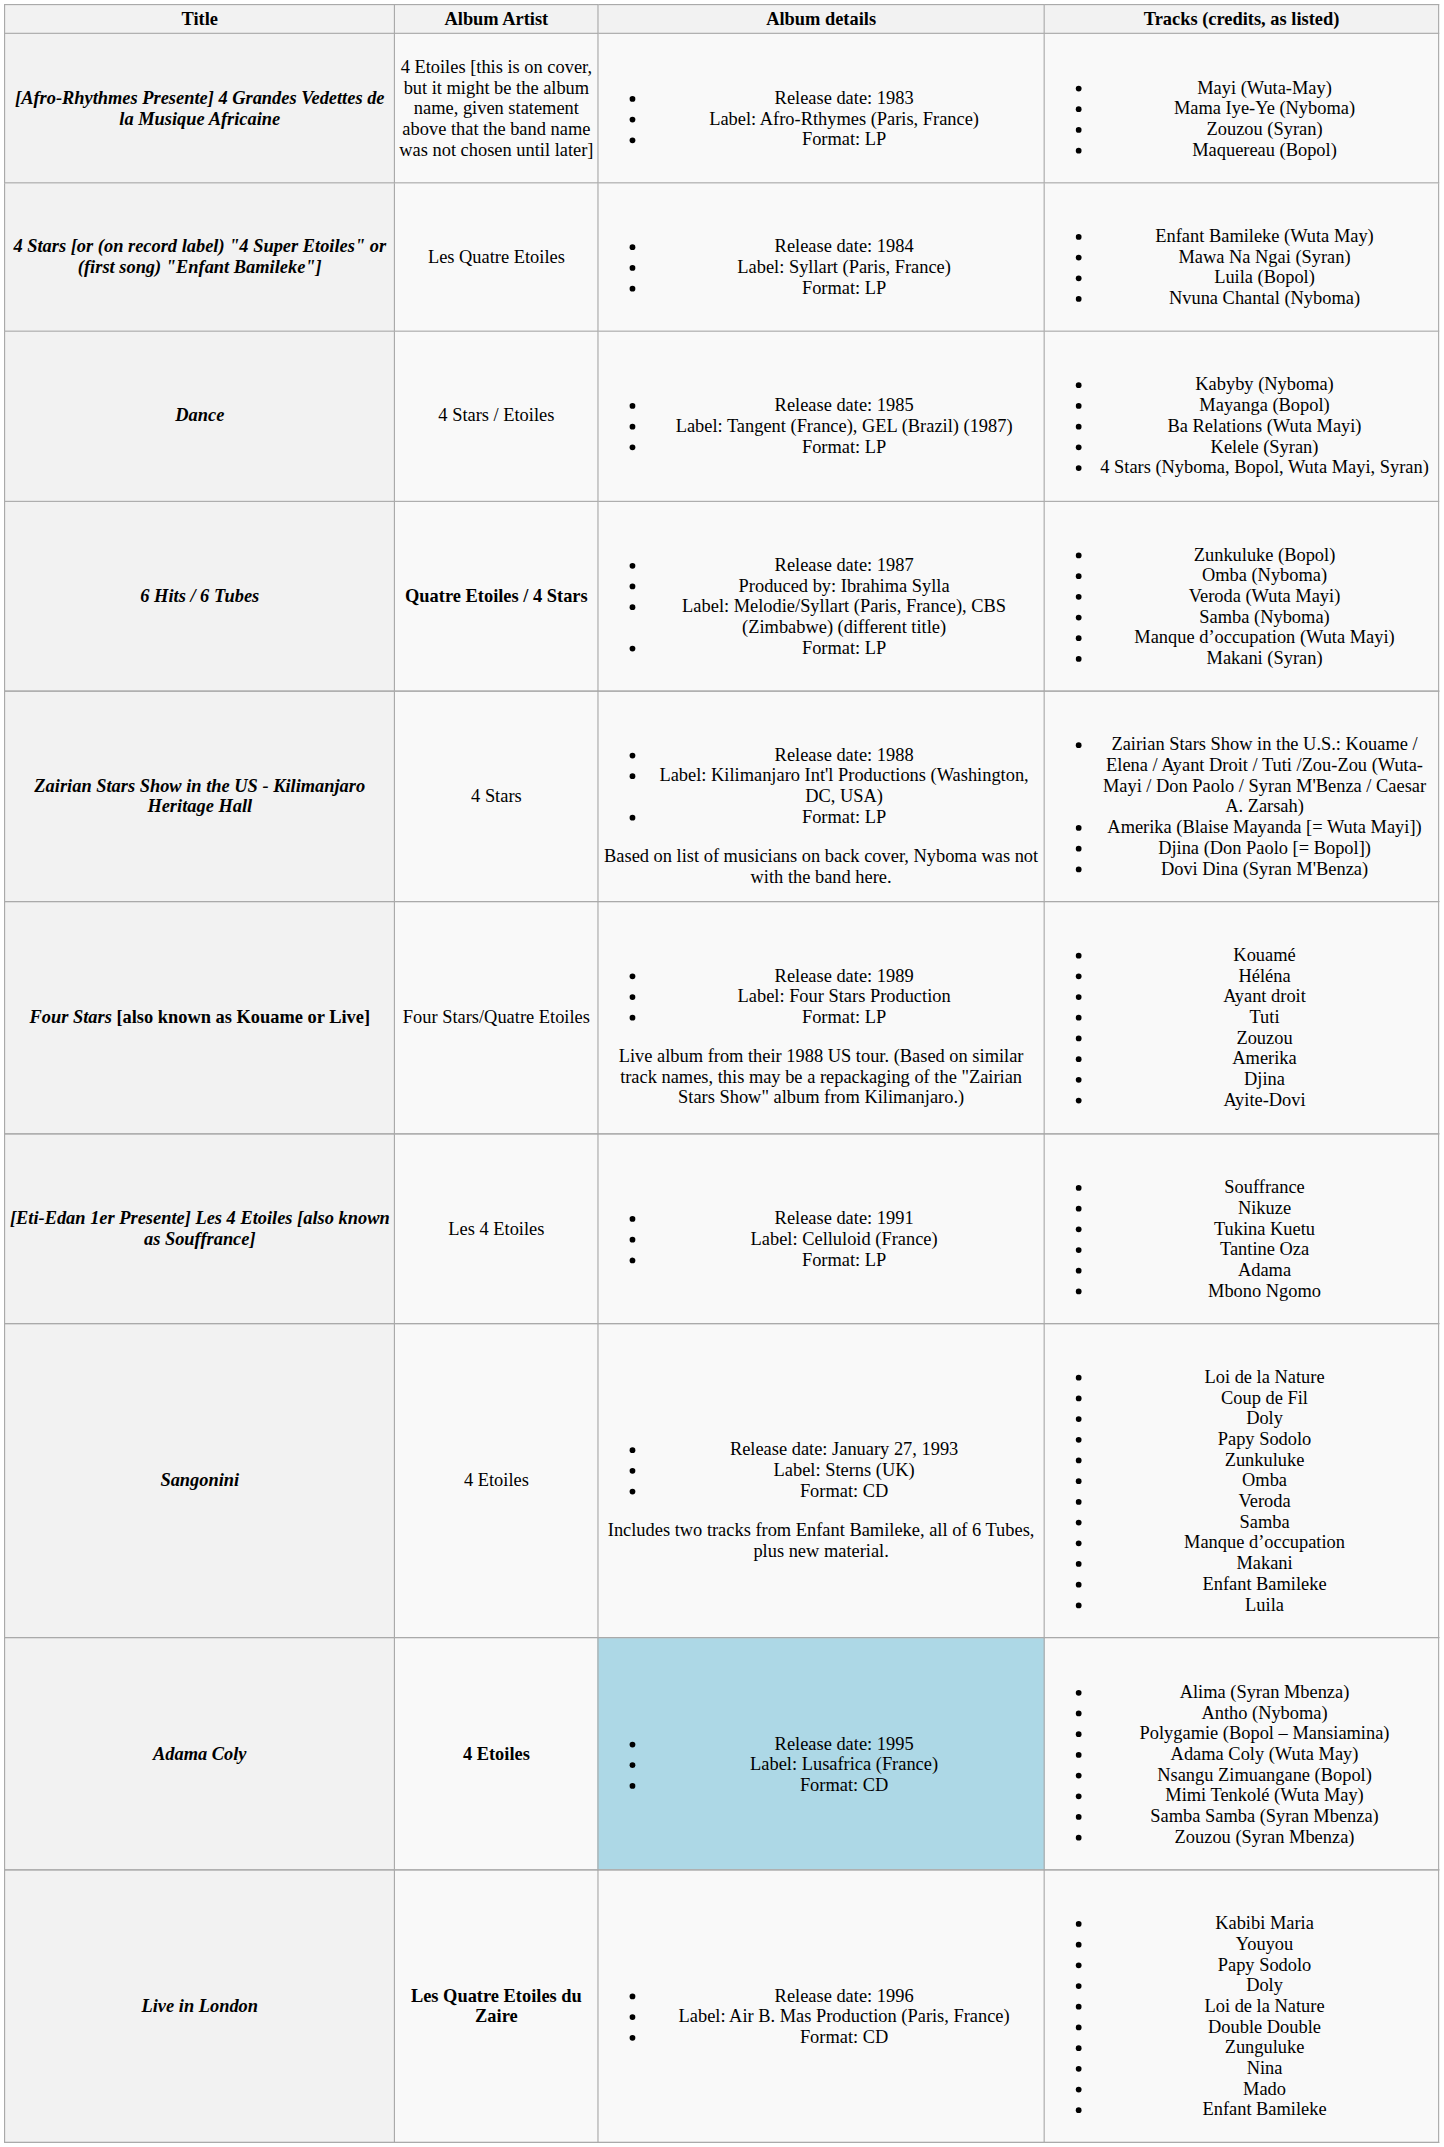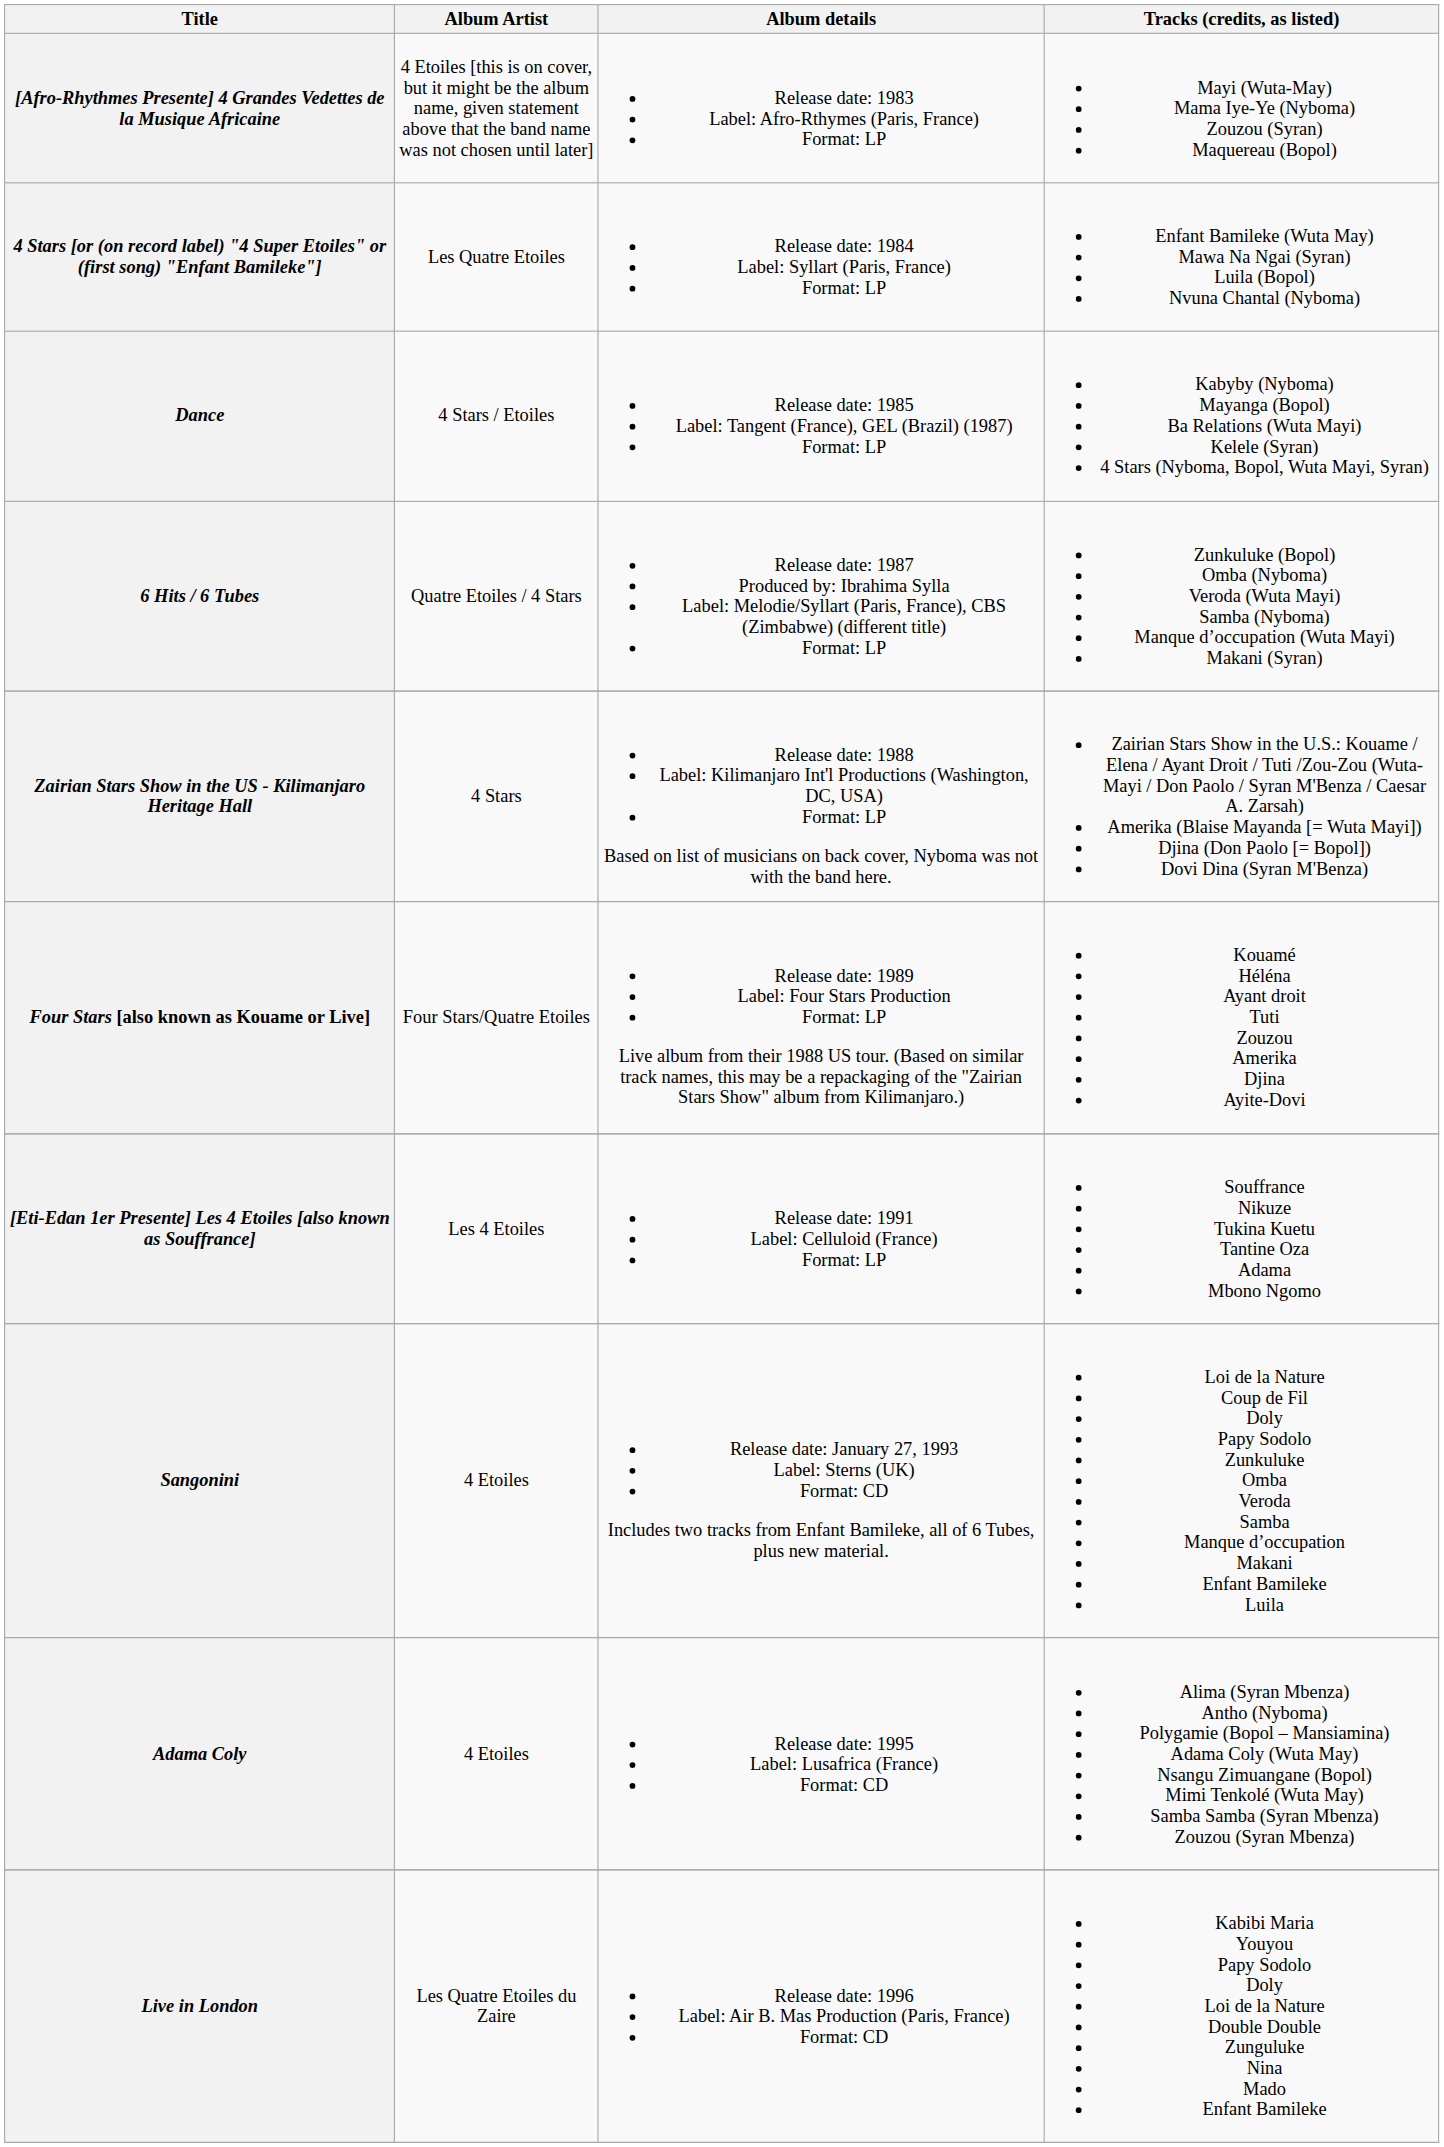(496, 595) bold -> (496, 595) normal
(496, 1753) bold -> (496, 1753) normal
(821, 1764) lightblue background -> (821, 1764) no background
(496, 2006) bold -> (496, 2006) normal
